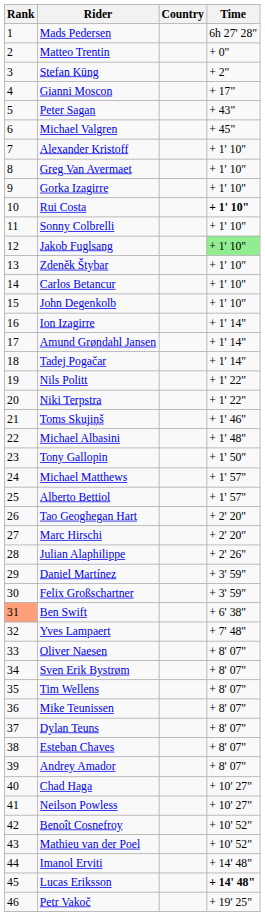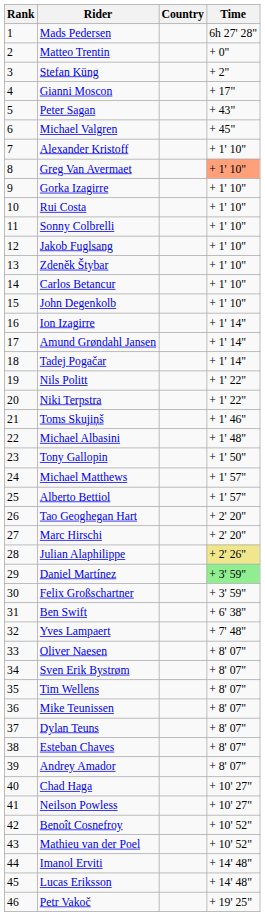(228, 168) no background -> (228, 168) lightsalmon background
(229, 207) bold -> (228, 207) normal
(228, 245) lightgreen background -> (228, 245) no background
(228, 554) no background -> (228, 554) khaki background
(228, 573) no background -> (228, 573) lightgreen background
(13, 612) lightsalmon background -> (13, 612) no background
(232, 882) bold -> (231, 882) normal
